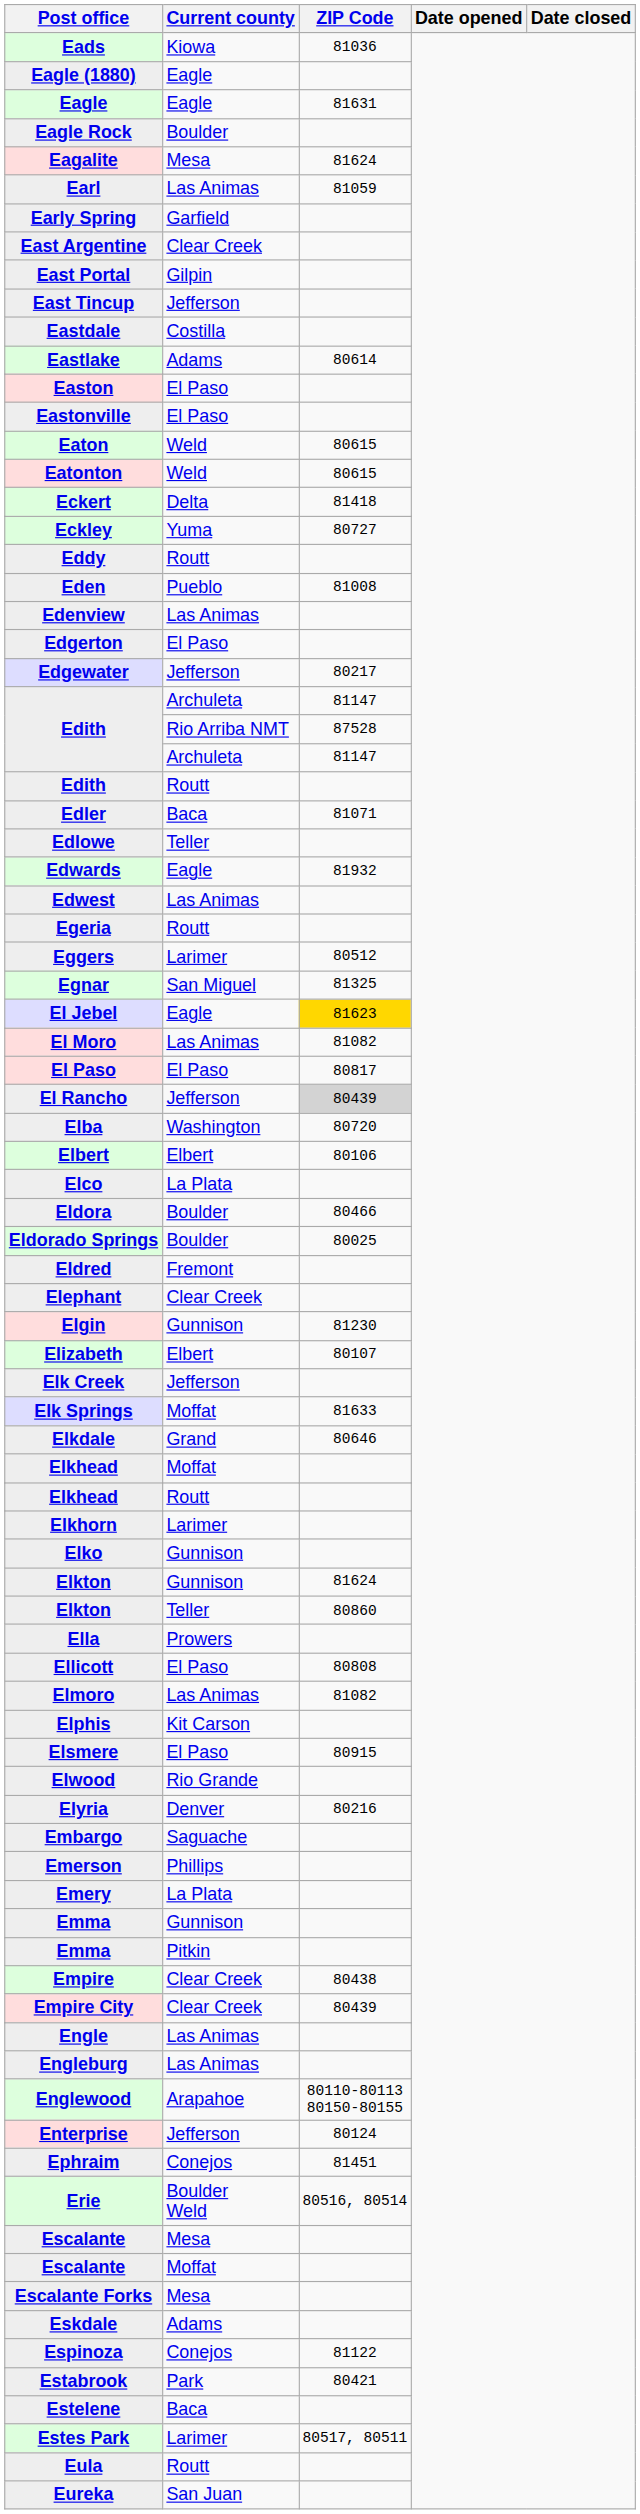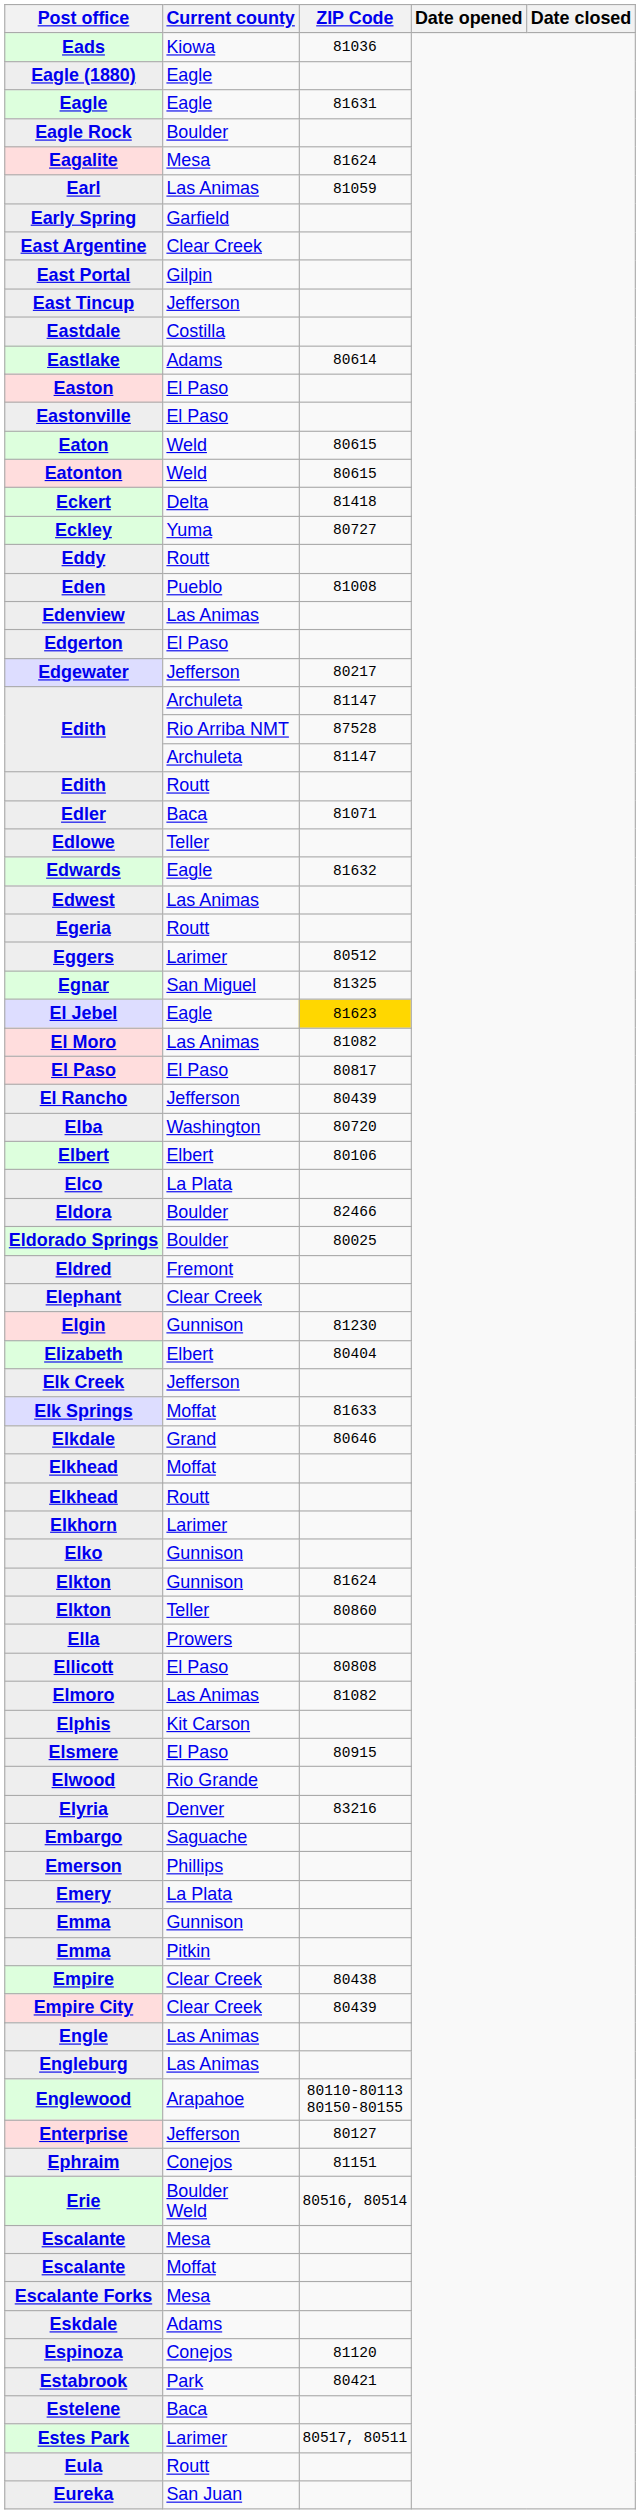(355, 871) 81932 -> (355, 871) 81632
(355, 1099) lightgrey background -> (355, 1099) no background
(355, 1212) 80466 -> (355, 1212) 82466
(355, 1355) 80107 -> (355, 1355) 80404
(355, 1809) 80216 -> (355, 1809) 83216
(355, 2134) 80124 -> (355, 2134) 80127
(355, 2162) 81451 -> (355, 2162) 81151
(355, 2353) 81122 -> (355, 2353) 81120
